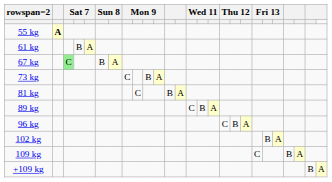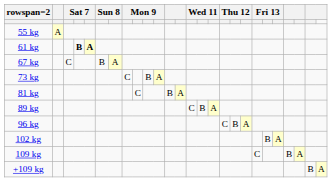(58, 31) bold -> (58, 31) normal
(79, 47) normal -> (79, 47) bold
(90, 47) normal -> (90, 47) bold
(69, 62) lightgreen background -> (69, 62) no background
